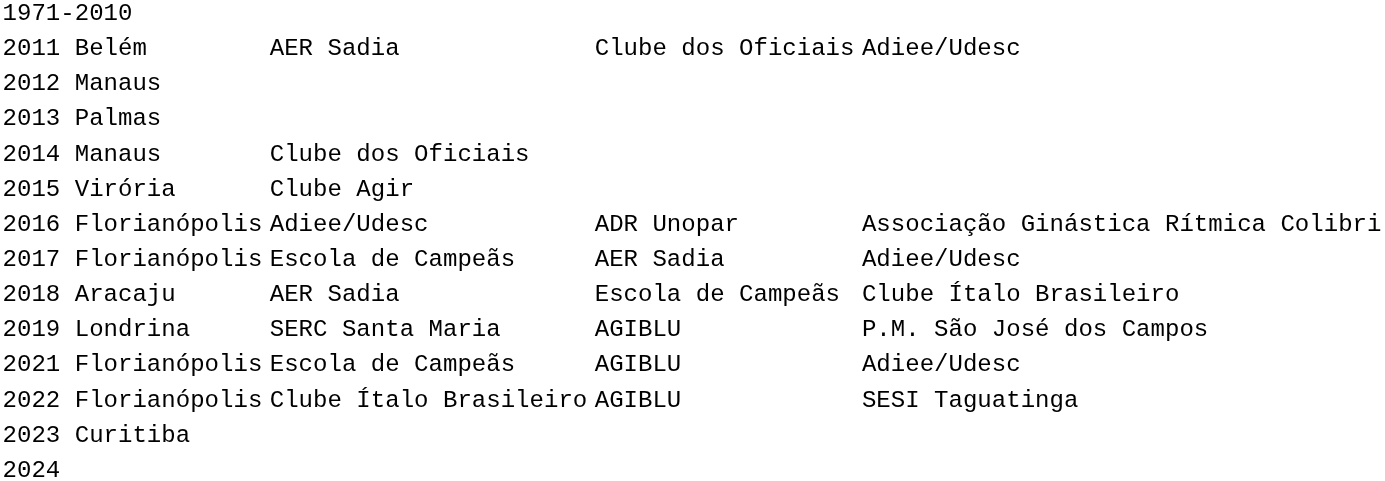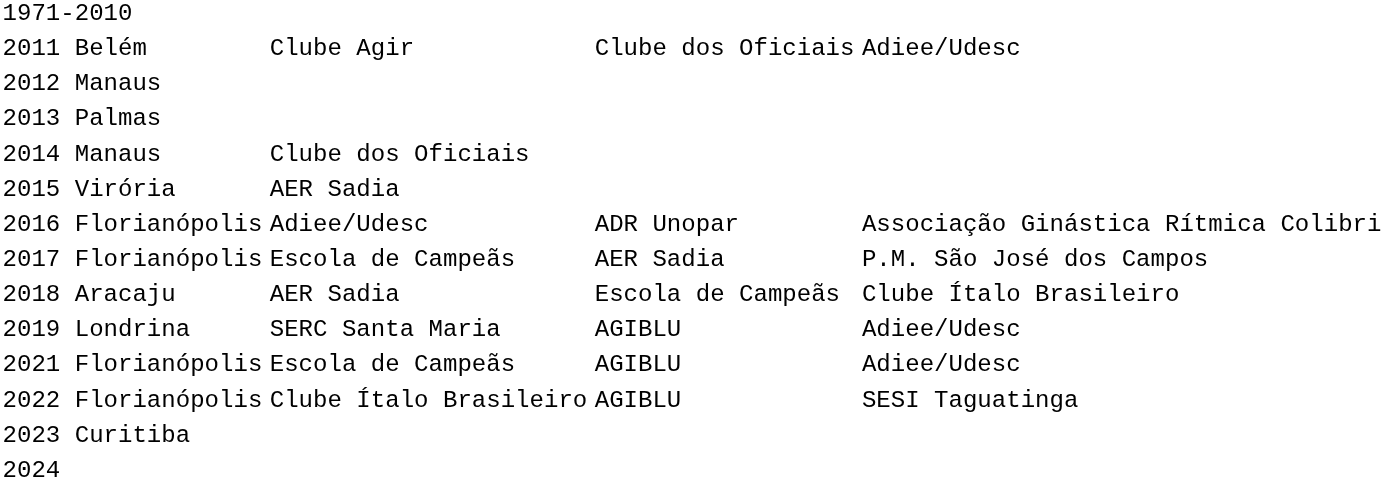(335, 49) AER Sadia -> (342, 49) Clube Agir
(342, 189) Clube Agir -> (335, 189) AER Sadia
(941, 259) Adiee/Udesc -> (1035, 259) P.M. São José dos Campos
(1035, 330) P.M. São José dos Campos -> (941, 330) Adiee/Udesc
